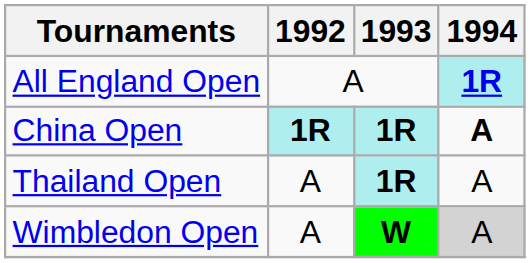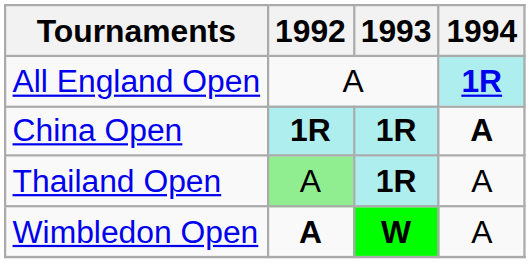(310, 181) no background -> (310, 181) lightgreen background
(310, 232) normal -> (310, 232) bold
(482, 232) lightgrey background -> (482, 232) no background
